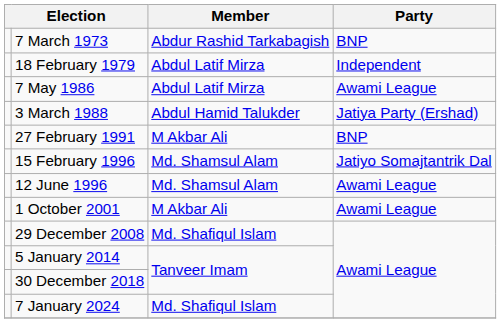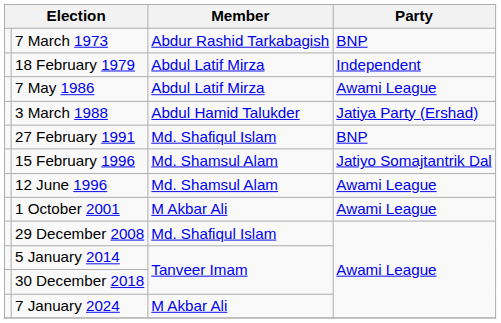(189, 137) M Akbar Ali -> (214, 137) Md. Shafiqul Islam
(214, 305) Md. Shafiqul Islam -> (189, 305) M Akbar Ali
